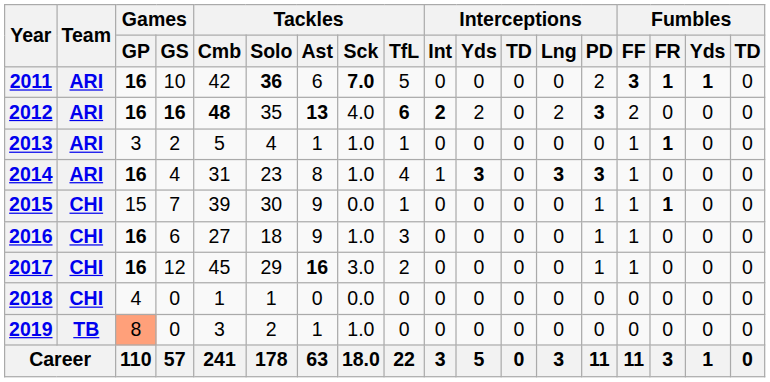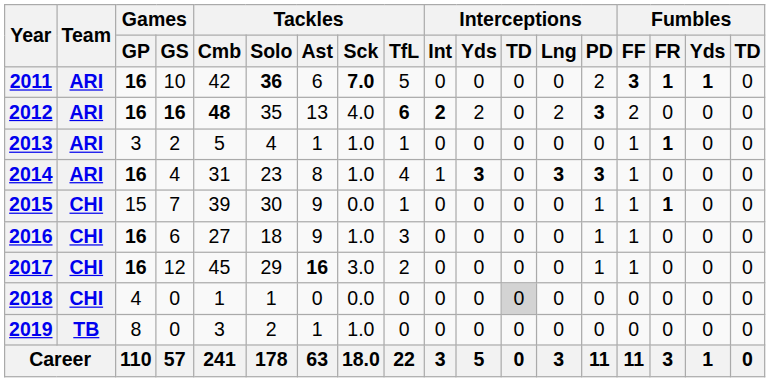(317, 112) bold -> (317, 112) normal
(519, 298) no background -> (519, 298) lightgrey background
(136, 329) lightsalmon background -> (136, 329) no background
